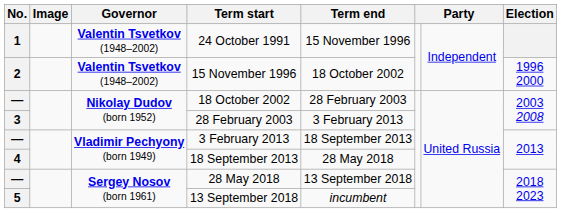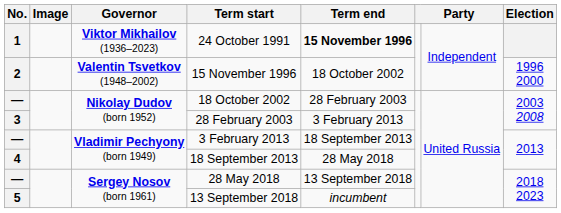(129, 40) Valentin Tsvetkov (1948–2002) -> (129, 40) Viktor Mikhailov (1936–2023)
(358, 40) normal -> (358, 40) bold
